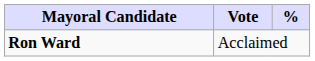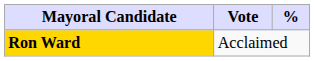(44, 42) no background -> (44, 42) gold background
